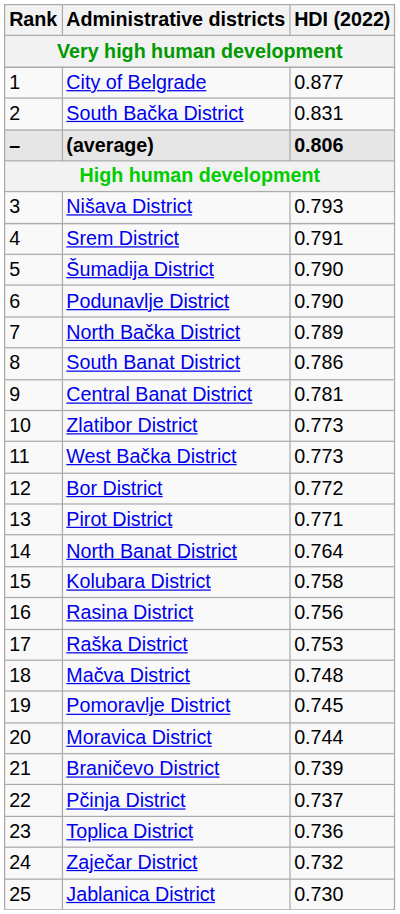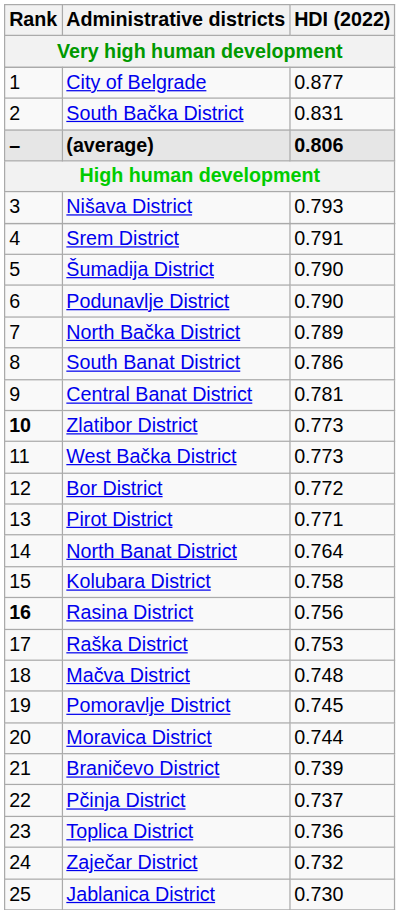(20, 425) normal -> (20, 425) bold
(20, 613) normal -> (20, 613) bold
